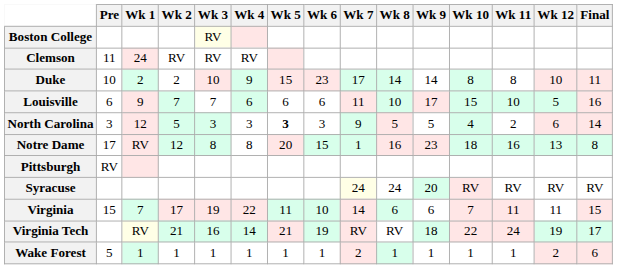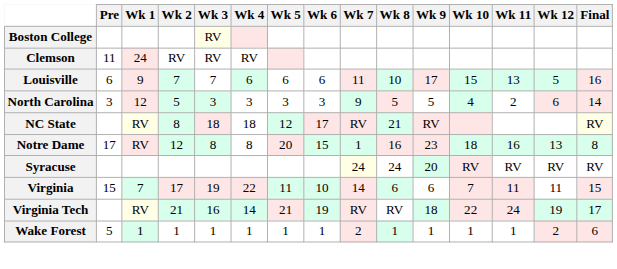- row: (51, 80)
(513, 102) 10 -> (513, 80) 13
(286, 123) bold -> (286, 102) normal
+ row: (51, 123)
- row: (51, 166)
